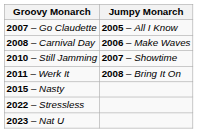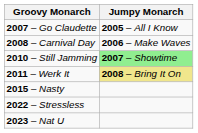(139, 58) no background -> (139, 58) lightgreen background
(141, 74) no background -> (141, 74) khaki background
